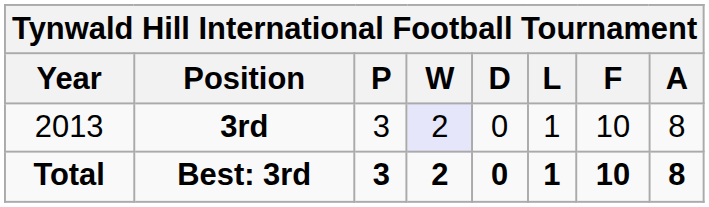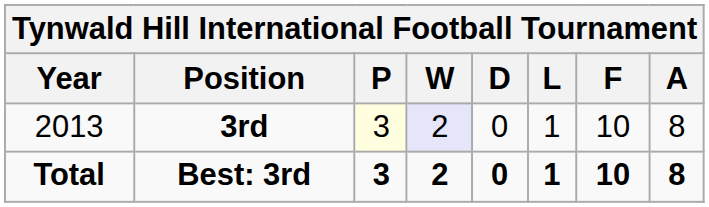(381, 126) no background -> (381, 126) lightyellow background
